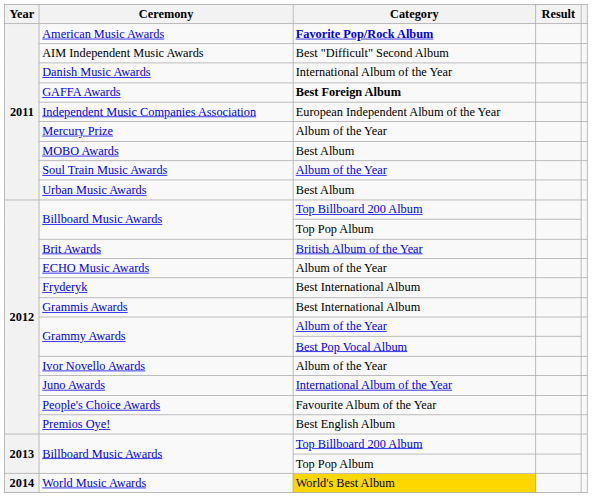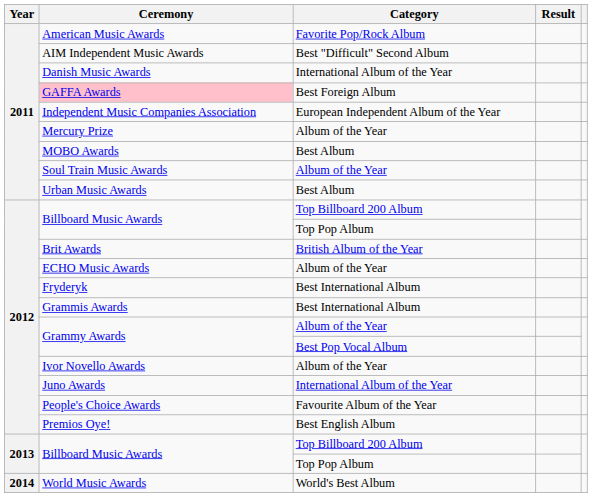(365, 33) bold -> (360, 33) normal
(81, 92) no background -> (81, 92) pink background
(348, 92) bold -> (346, 92) normal
(345, 483) gold background -> (345, 483) no background
